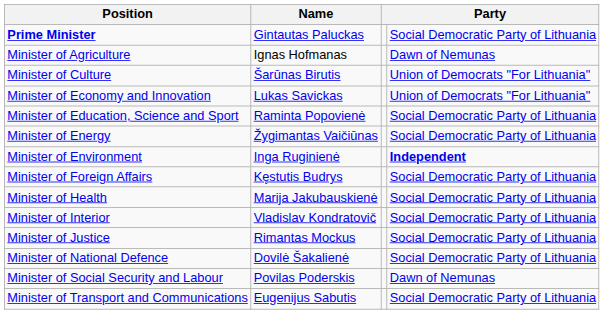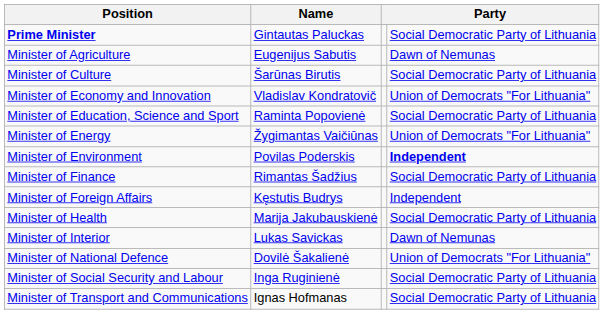(300, 55) Ignas Hofmanas -> (305, 55) Eugenijus Sabutis
(490, 75) Union of Democrats "For Lithuania" -> (493, 75) Social Democratic Party of Lithuania
(298, 95) Lukas Savickas -> (315, 95) Vladislav Kondratovič
(493, 136) Social Democratic Party of Lithuania -> (490, 136) Union of Democrats "For Lithuania"
(297, 156) Inga Ruginienė -> (304, 156) Povilas Poderskis
+ row: (61, 177)
(493, 177) Social Democratic Party of Lithuania -> (425, 197) Independent
(315, 217) Vladislav Kondratovič -> (298, 237) Lukas Savickas
(493, 217) Social Democratic Party of Lithuania -> (442, 237) Dawn of Nemunas
- row: (59, 237)
(493, 258) Social Democratic Party of Lithuania -> (490, 258) Union of Democrats "For Lithuania"
(304, 278) Povilas Poderskis -> (297, 278) Inga Ruginienė
(442, 278) Dawn of Nemunas -> (493, 278) Social Democratic Party of Lithuania
(305, 298) Eugenijus Sabutis -> (300, 298) Ignas Hofmanas
